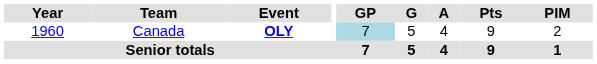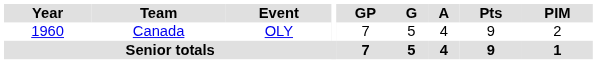(279, 31) bold -> (279, 31) normal
(366, 31) lightblue background -> (366, 31) no background
